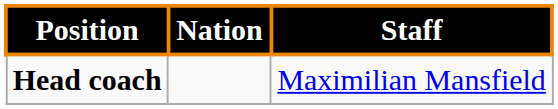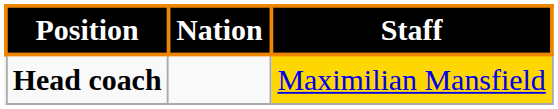(412, 79) no background -> (412, 79) gold background
